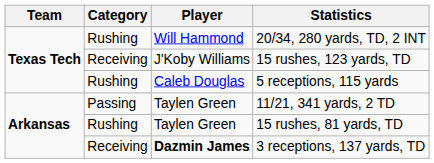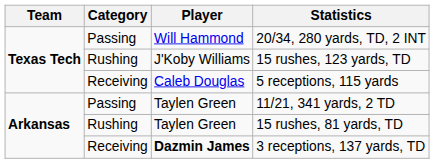(113, 37) Rushing -> (112, 37) Passing
(118, 59) Receiving -> (113, 59) Rushing
(113, 81) Rushing -> (118, 81) Receiving
